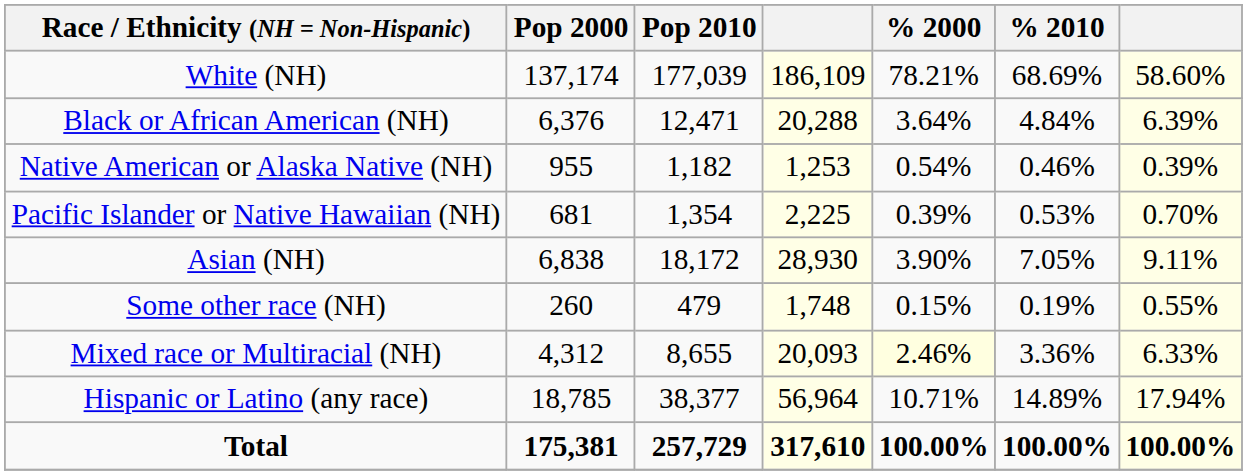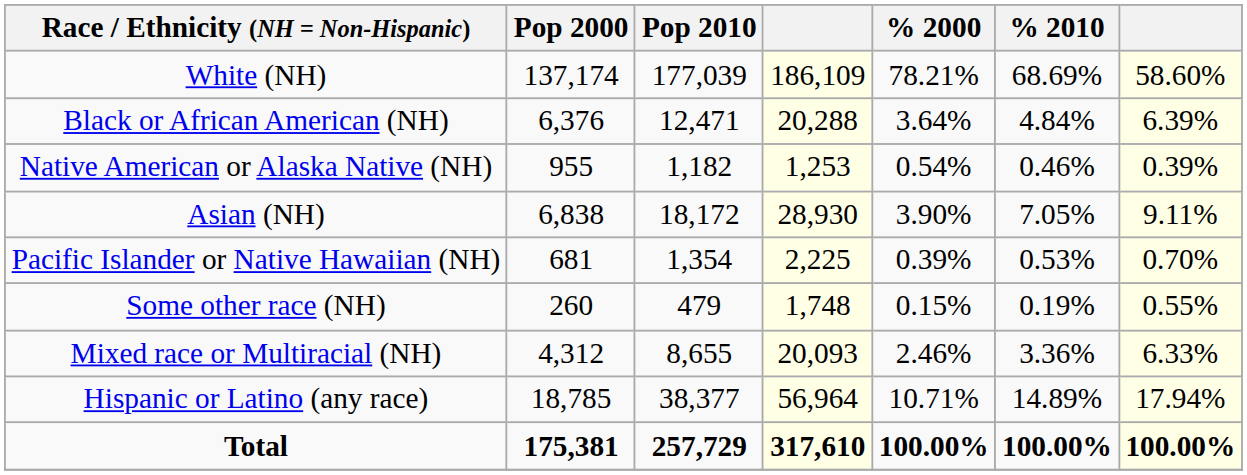rows swapped: (256, 259) <-> (256, 213)
(934, 352) lightyellow background -> (934, 352) no background
